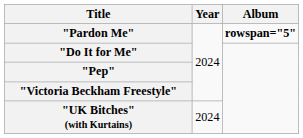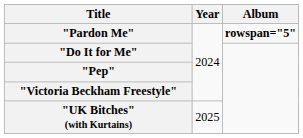(207, 117) 2024 -> (207, 117) 2025
